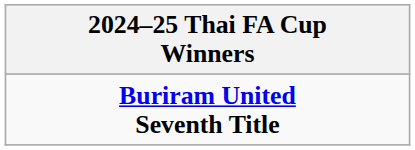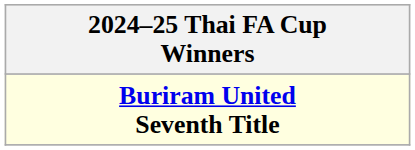(207, 109) no background -> (207, 109) lightyellow background
